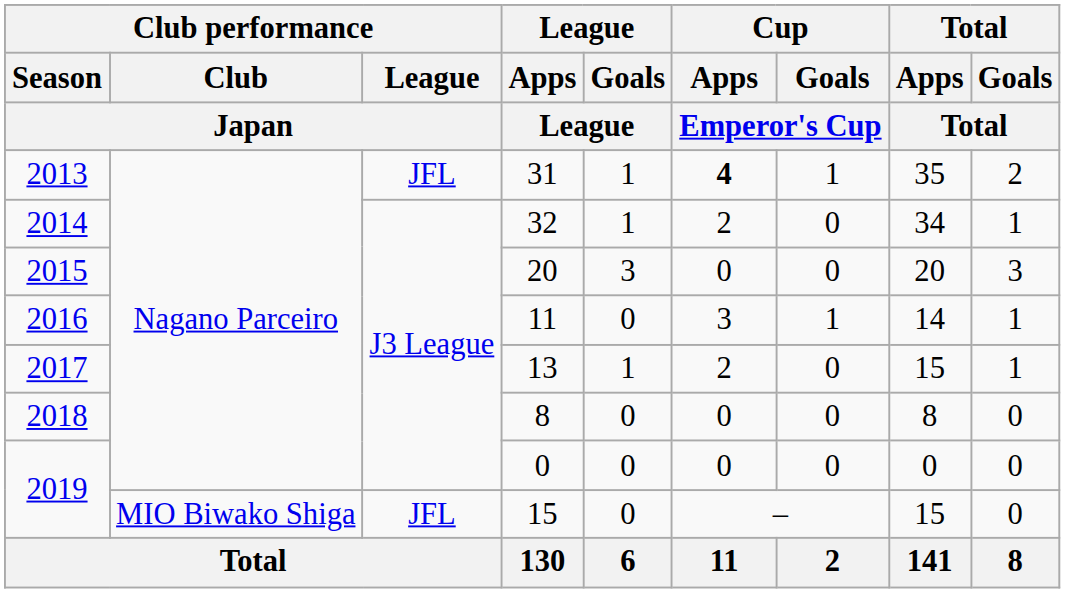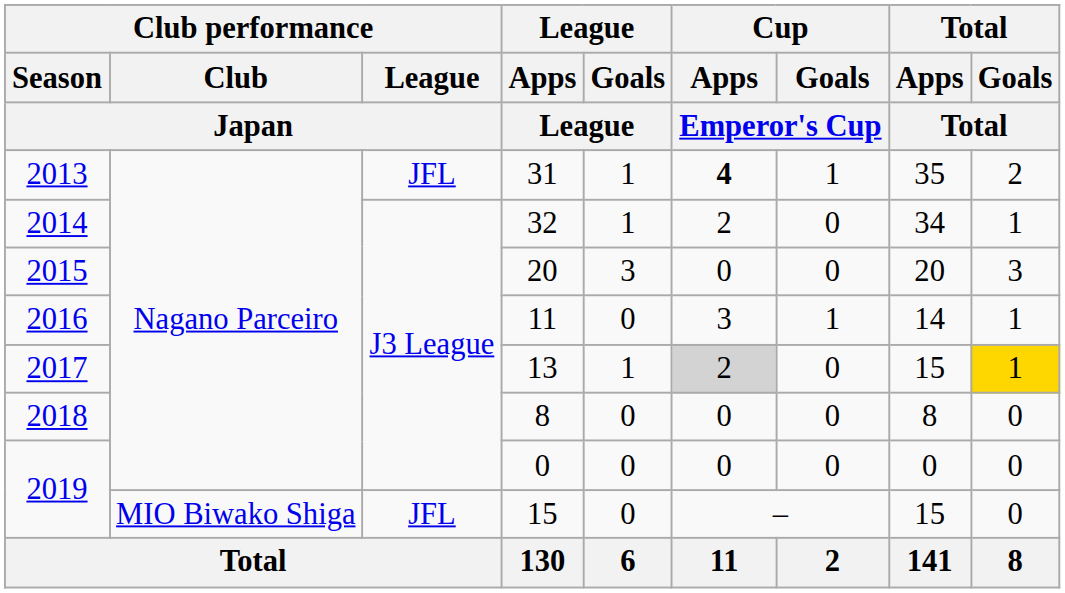(724, 367) no background -> (724, 367) lightgrey background
(1015, 367) no background -> (1015, 367) gold background
